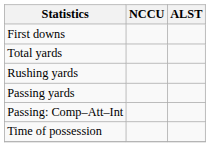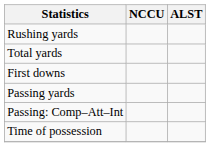rows swapped: (36, 34) <-> (43, 73)
